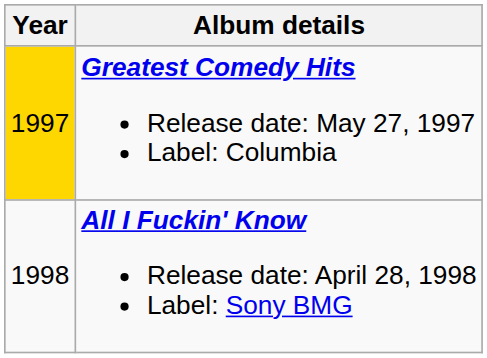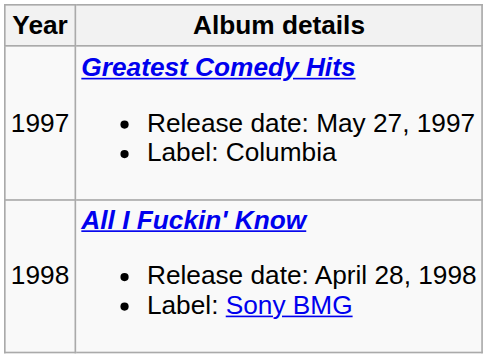(40, 122) gold background -> (40, 122) no background
